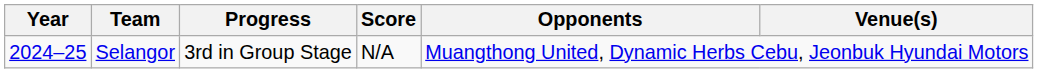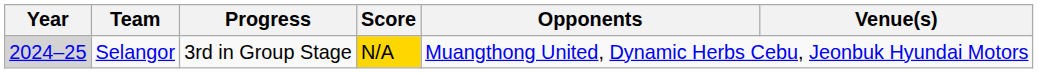(48, 51) no background -> (48, 51) lightgrey background
(377, 51) no background -> (377, 51) gold background
